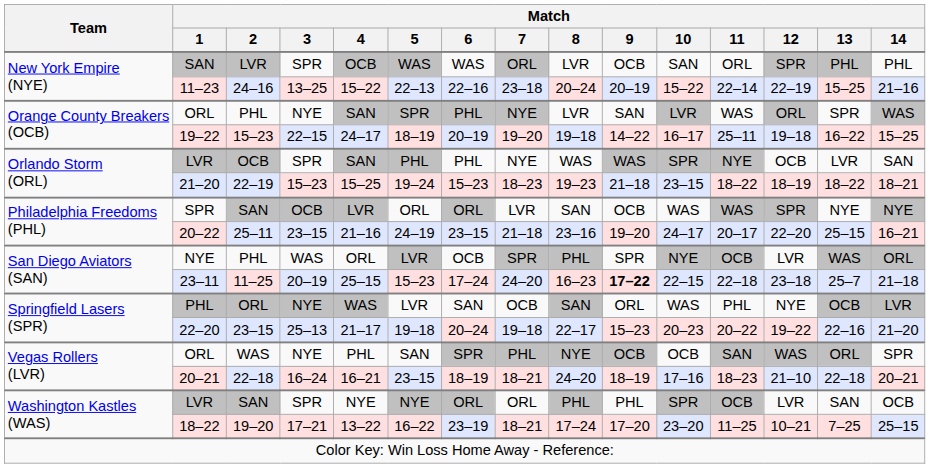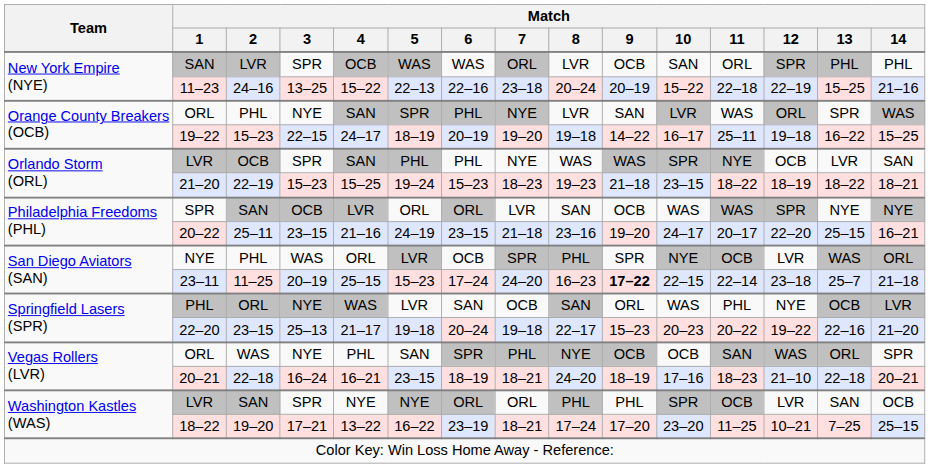(737, 87) 22–14 -> (737, 87) 22–18
(737, 280) 22–18 -> (737, 280) 22–14
